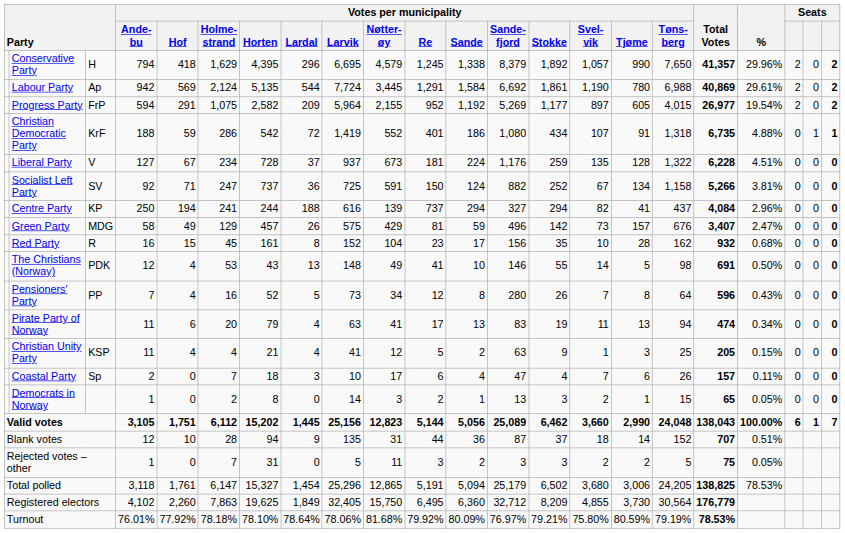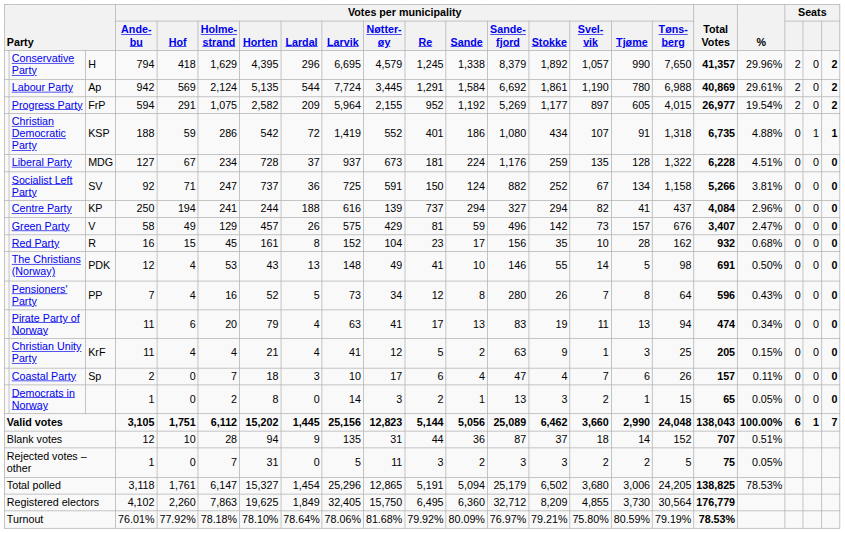(97, 134) KrF -> (99, 134) KSP
(92, 163) V -> (101, 163) MDG
(101, 226) MDG -> (92, 226) V
(99, 353) KSP -> (97, 353) KrF
